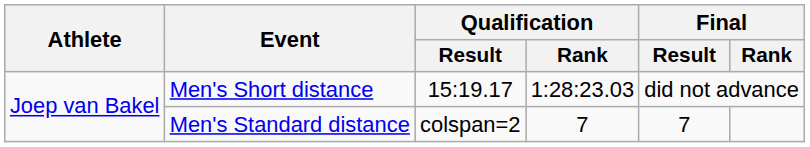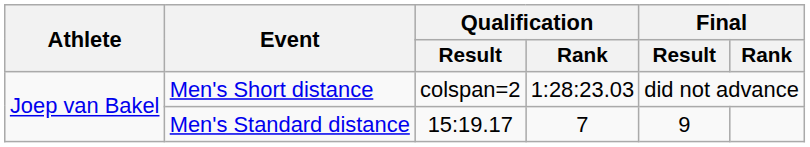(470, 90) 15:19.17 -> (470, 90) colspan=2
(470, 124) colspan=2 -> (470, 124) 15:19.17
(684, 124) 7 -> (684, 124) 9
